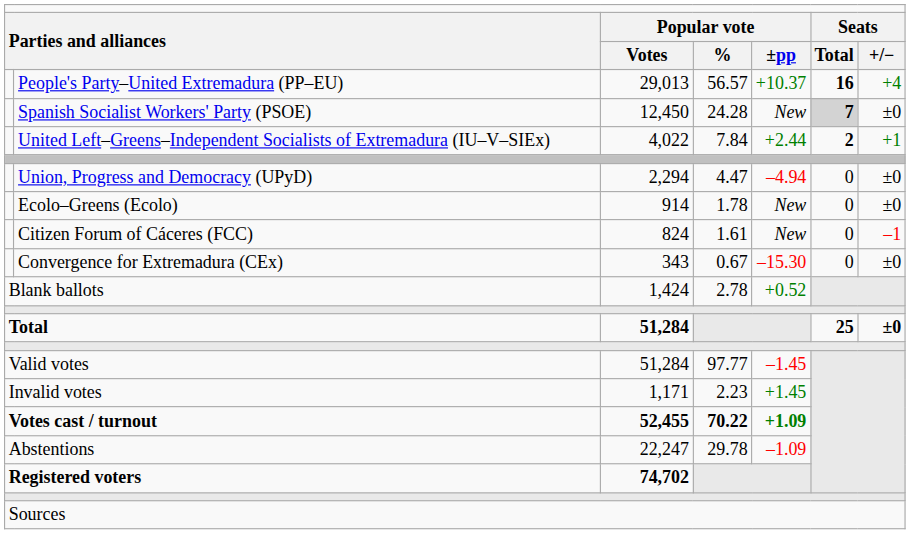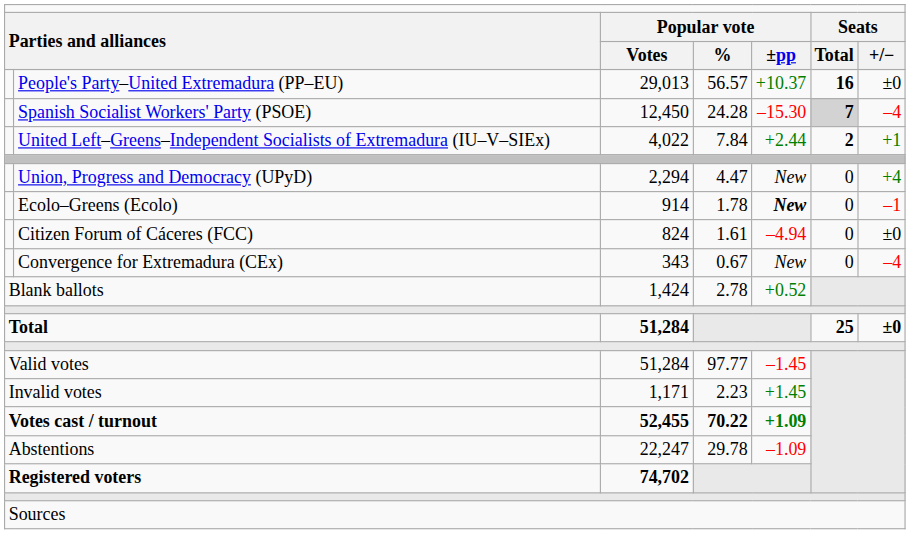(892, 83) +4 -> (892, 83) ±0
(790, 112) New -> (782, 112) –15.30
(892, 112) ±0 -> (892, 112) –4
(786, 177) –4.94 -> (790, 177) New
(892, 177) ±0 -> (892, 177) +4
(790, 205) normal -> (790, 205) bold
(892, 205) ±0 -> (892, 205) –1
(790, 234) New -> (786, 234) –4.94
(892, 234) –1 -> (892, 234) ±0
(782, 262) –15.30 -> (790, 262) New
(892, 262) ±0 -> (892, 262) –4
